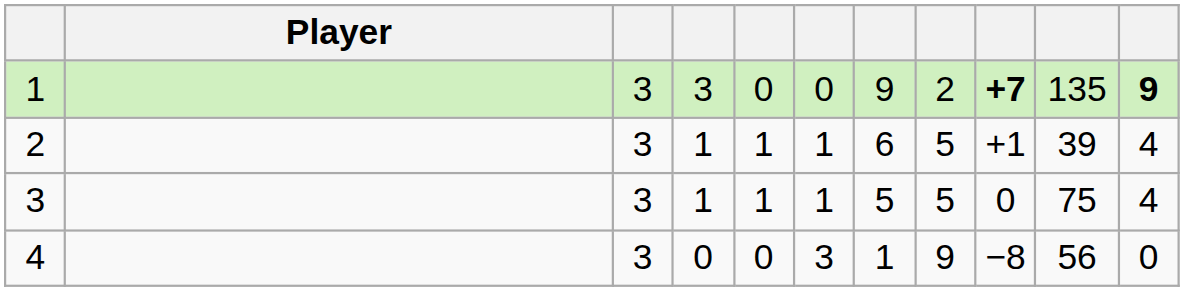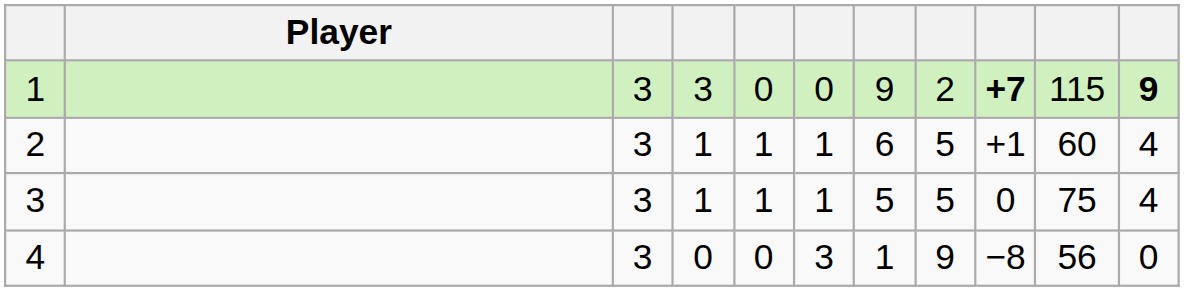(1077, 88) 135 -> (1077, 88) 115
(1077, 144) 39 -> (1077, 144) 60
